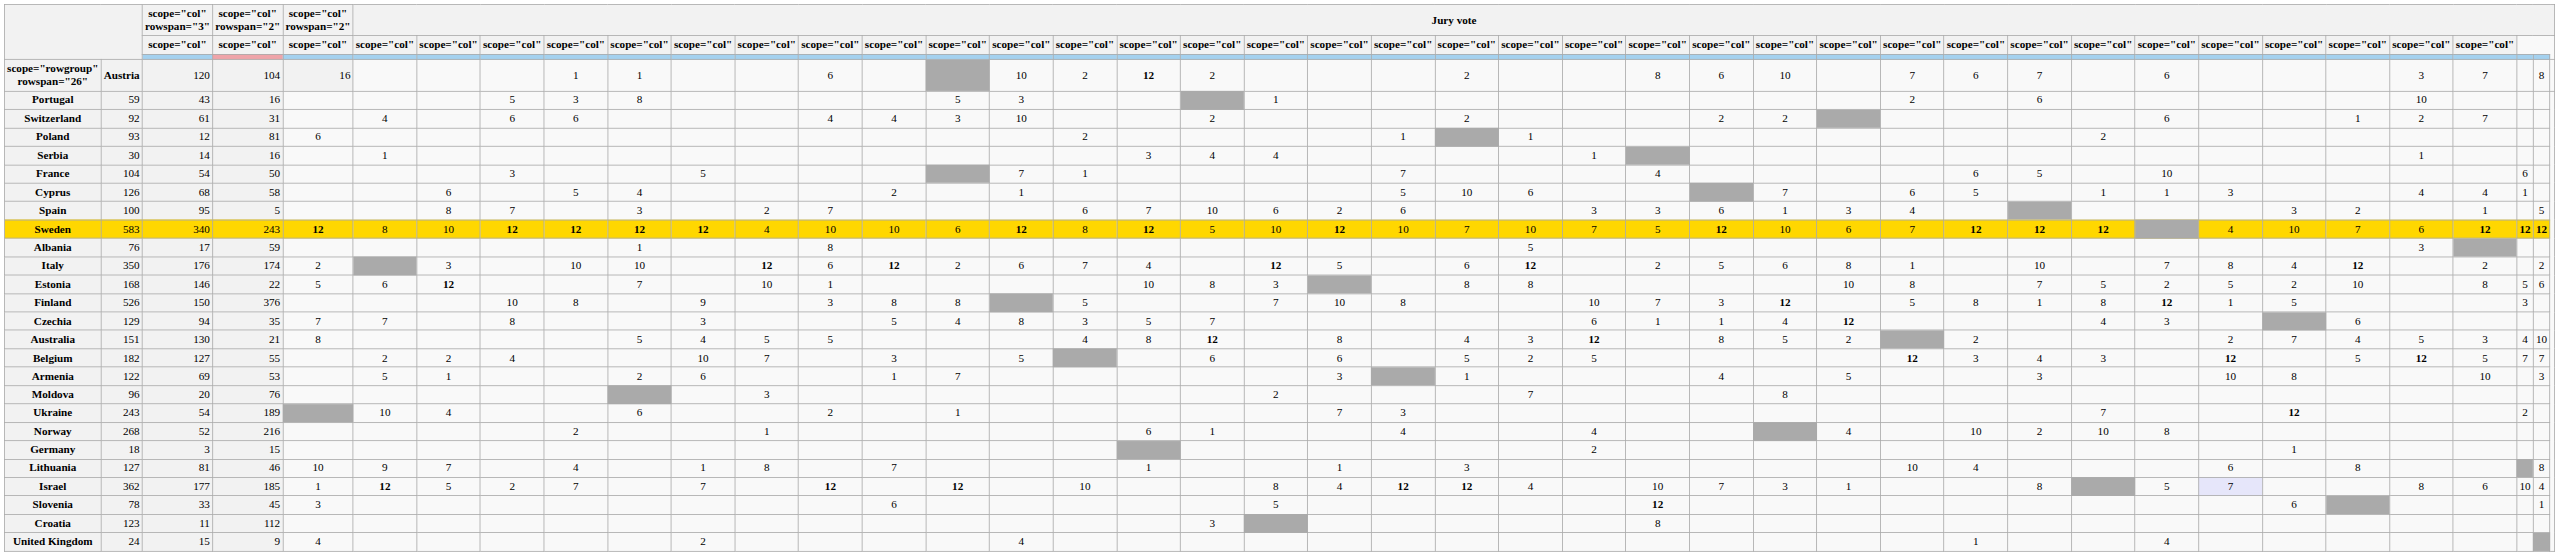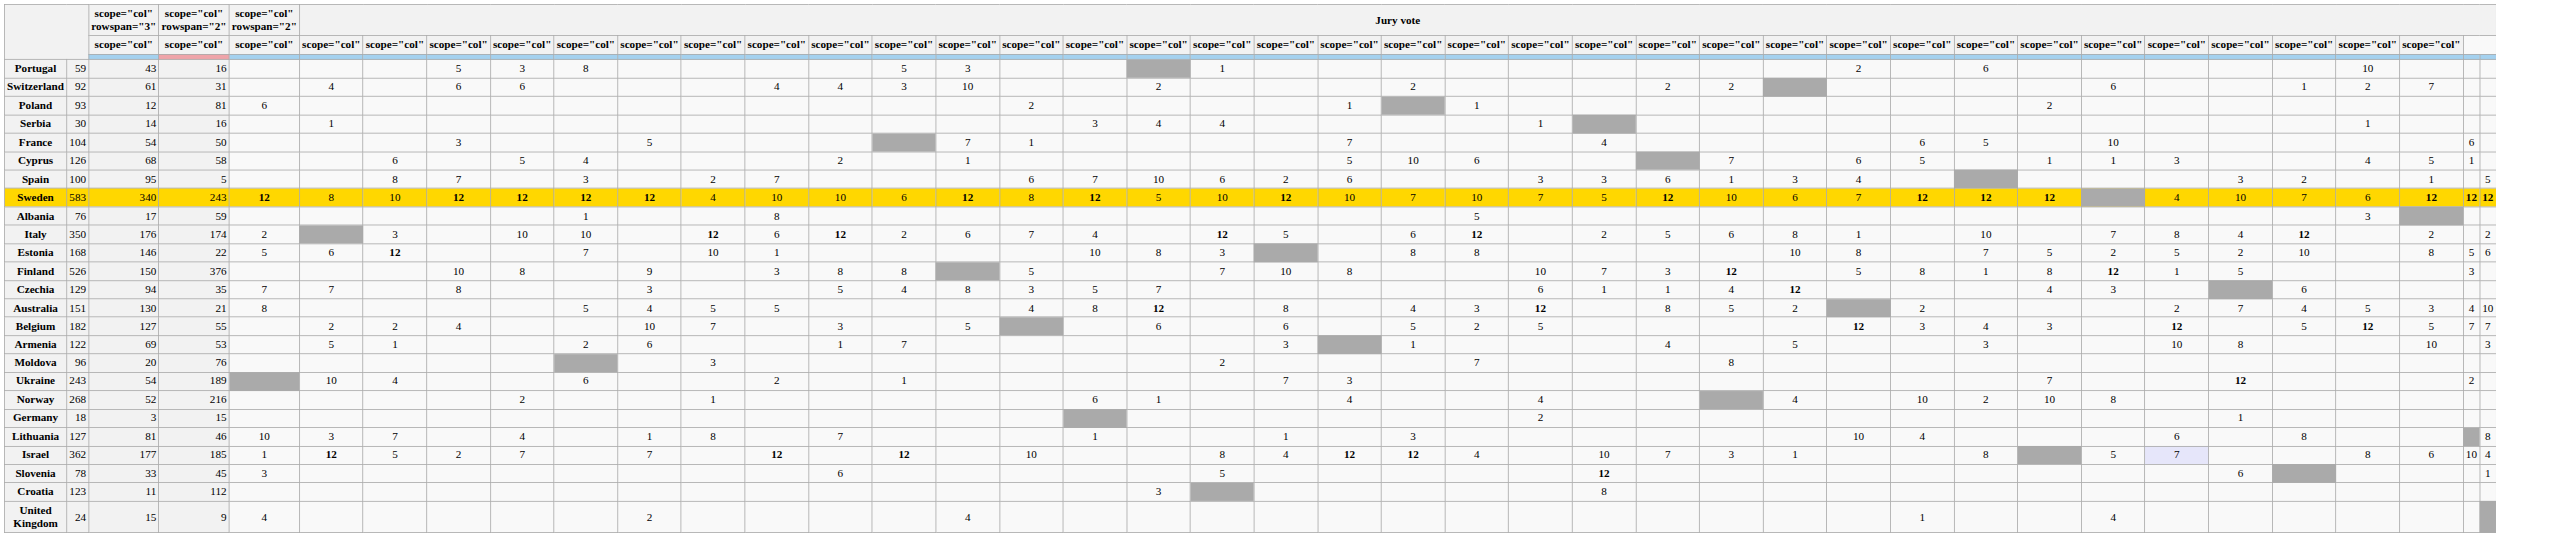- row: (53, 75)
(2485, 192) 4 -> (2431, 160) 5
(385, 467) 9 -> (331, 436) 3
